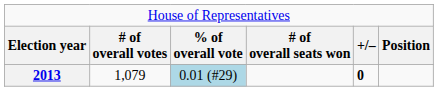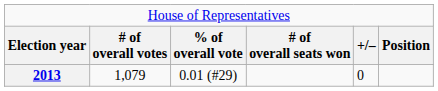(208, 75) lightblue background -> (208, 75) no background
(360, 75) bold -> (360, 75) normal
